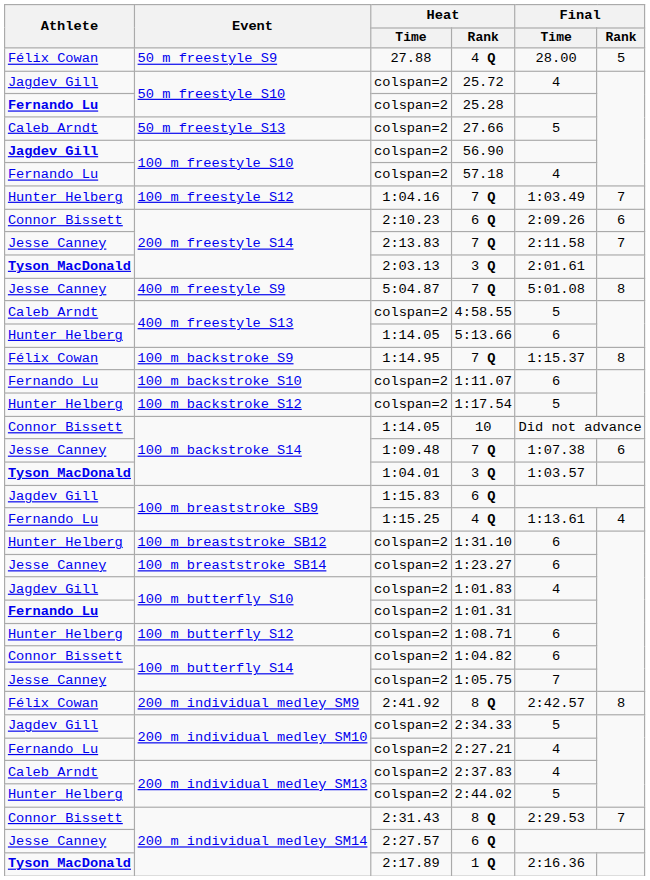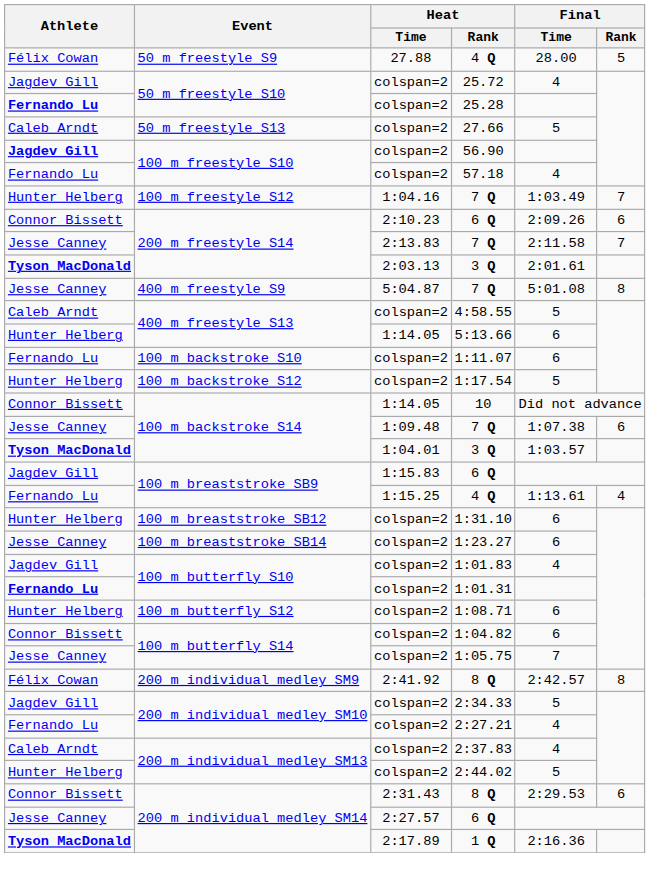- row: (216, 358)
(621, 818) 7 -> (621, 795) 6
